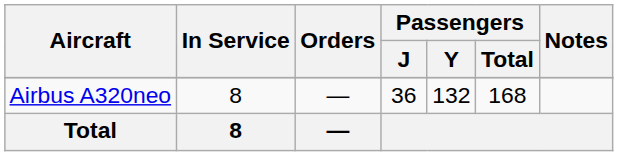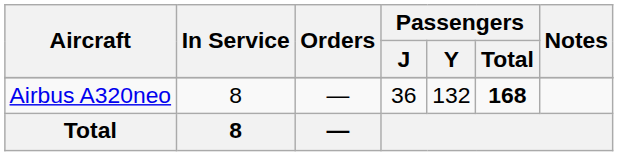(507, 95) normal -> (507, 95) bold
